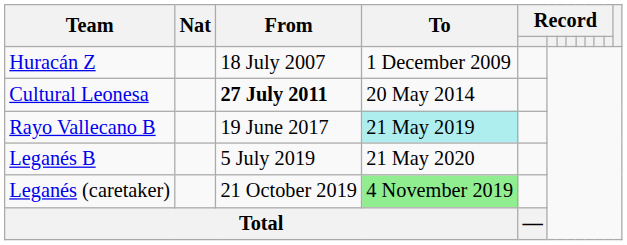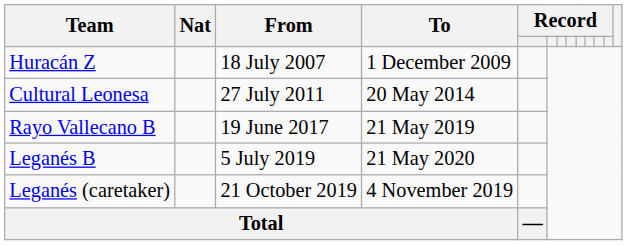(274, 94) bold -> (273, 94) normal
(421, 126) paleturquoise background -> (421, 126) no background
(440, 191) lightgreen background -> (440, 191) no background
